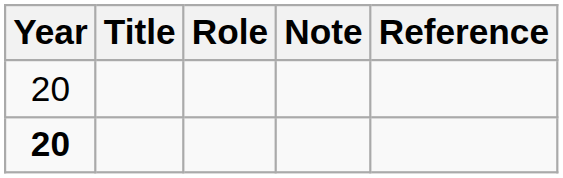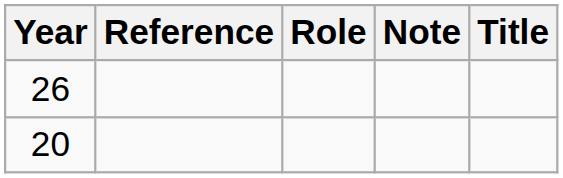columns swapped: (140, 32) <-> (464, 32)
(50, 88) 20 -> (50, 88) 26
(50, 144) bold -> (50, 144) normal
